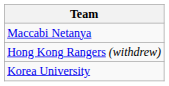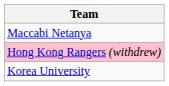(84, 52) no background -> (84, 52) pink background
